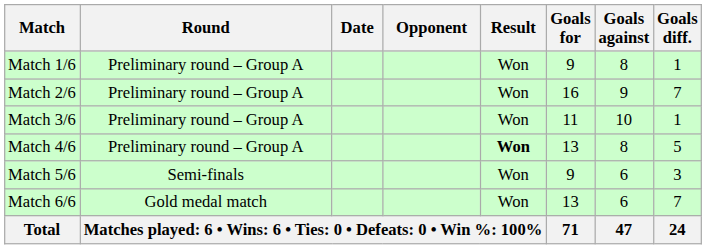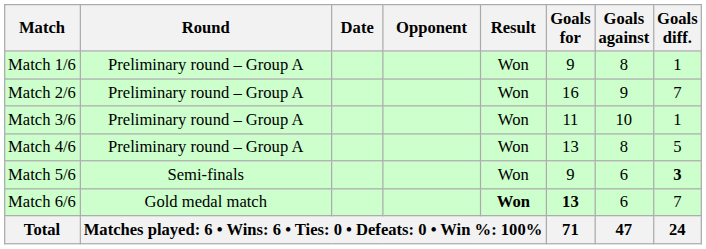(513, 146) bold -> (513, 146) normal
(677, 174) normal -> (677, 174) bold
(513, 201) normal -> (513, 201) bold
(570, 201) normal -> (570, 201) bold
